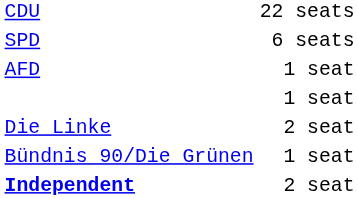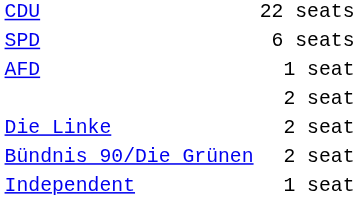(319, 99) 1 seat -> (319, 99) 2 seat
(319, 156) 1 seat -> (319, 156) 2 seat
(70, 185) bold -> (70, 185) normal
(319, 185) 2 seat -> (319, 185) 1 seat
